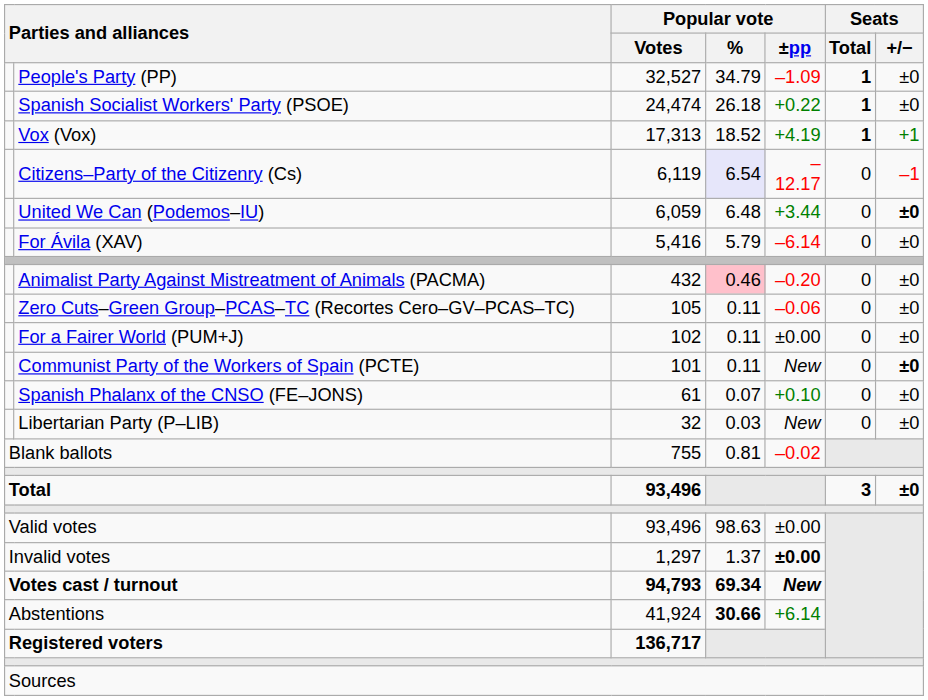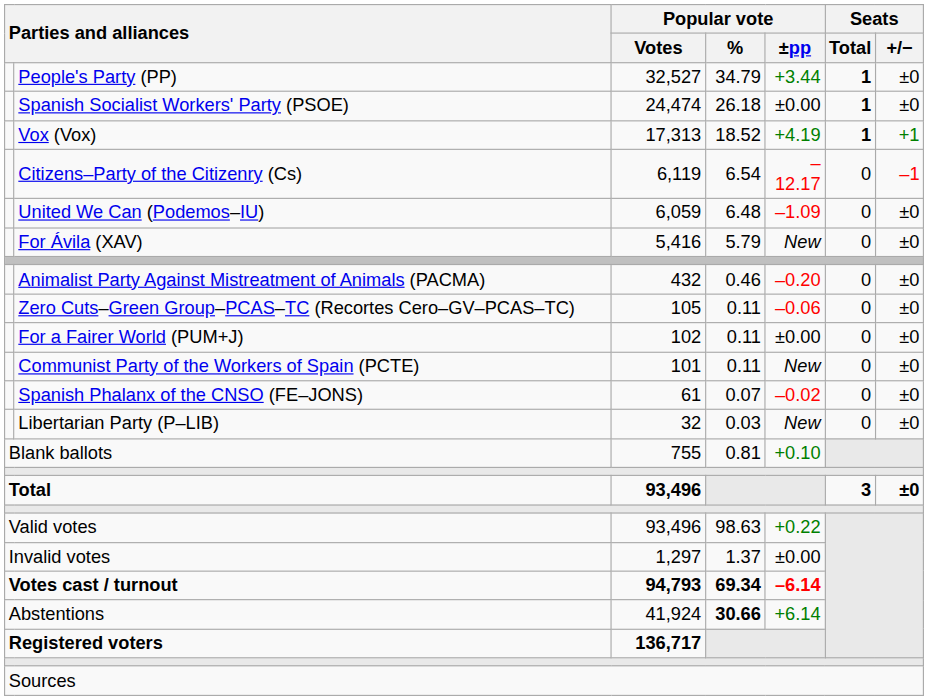(798, 76) –1.09 -> (798, 76) +3.44
(798, 105) +0.22 -> (798, 105) ±0.00
(743, 173) lavender background -> (743, 173) no background
(798, 213) +3.44 -> (798, 213) –1.09
(909, 213) bold -> (909, 213) normal
(798, 241) –6.14 -> (802, 241) New
(743, 279) pink background -> (743, 279) no background
(909, 366) bold -> (909, 366) normal
(798, 395) +0.10 -> (798, 395) –0.02
(798, 452) –0.02 -> (798, 452) +0.10
(798, 527) ±0.00 -> (798, 527) +0.22
(798, 556) bold -> (798, 556) normal
(802, 585) New -> (798, 585) –6.14
